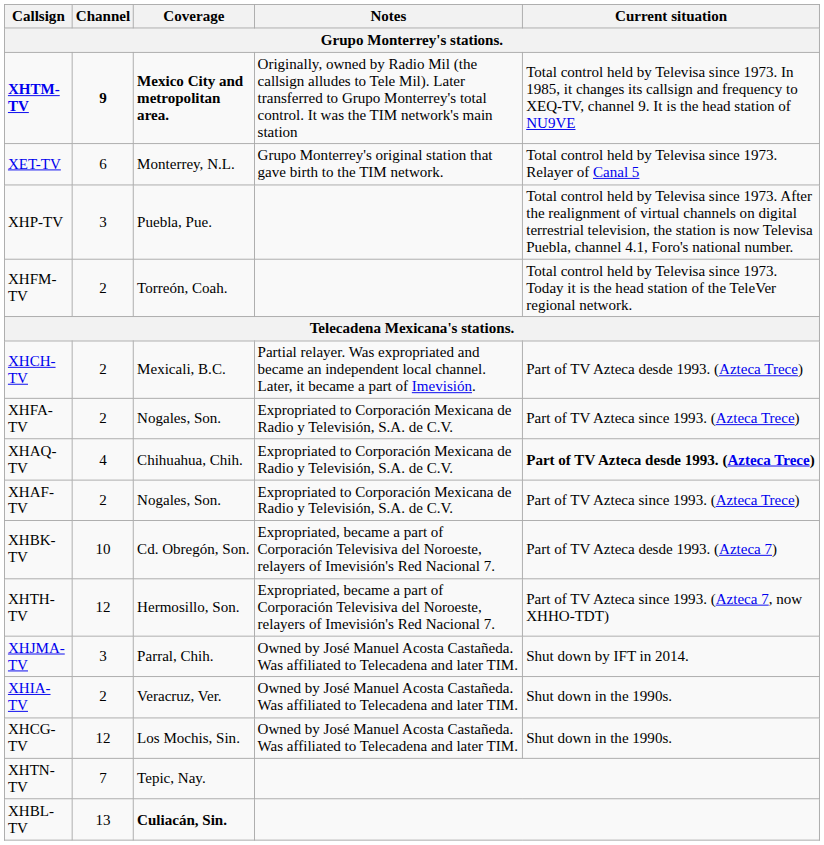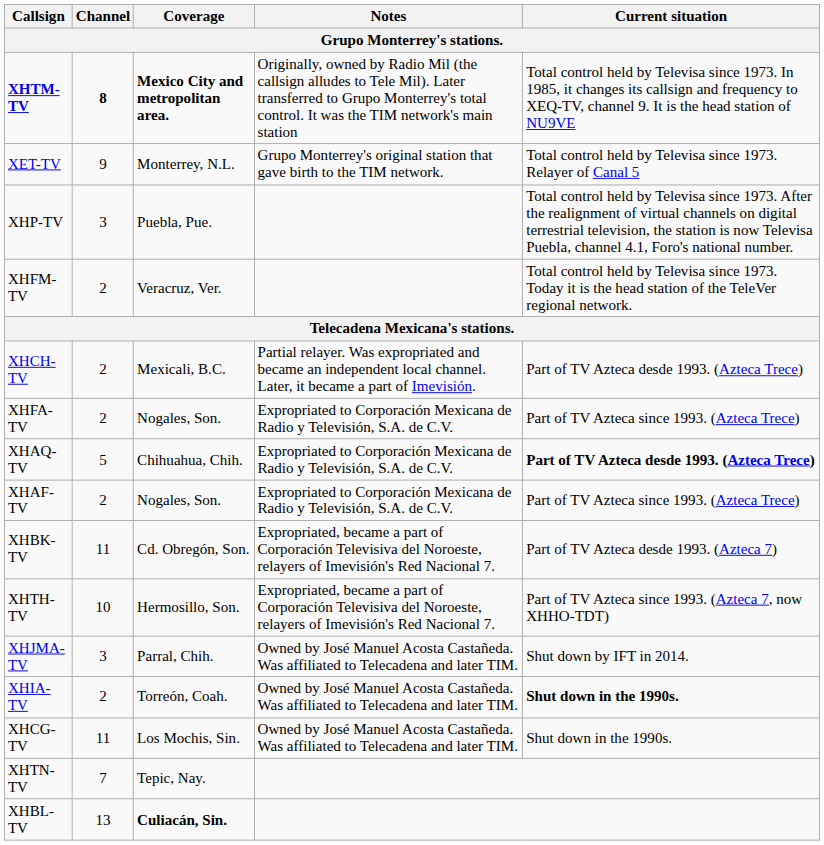(103, 97) 9 -> (103, 97) 8
(103, 164) 6 -> (103, 164) 9
(182, 287) Torreón, Coah. -> (179, 287) Veracruz, Ver.
(103, 459) 4 -> (103, 459) 5
(103, 549) 10 -> (103, 549) 11
(103, 607) 12 -> (103, 607) 10
(179, 697) Veracruz, Ver. -> (182, 697) Torreón, Coah.
(599, 697) normal -> (602, 697) bold
(103, 737) 12 -> (103, 737) 11
